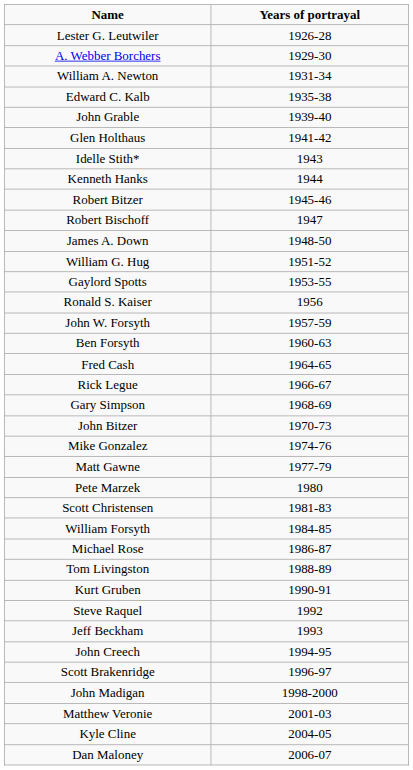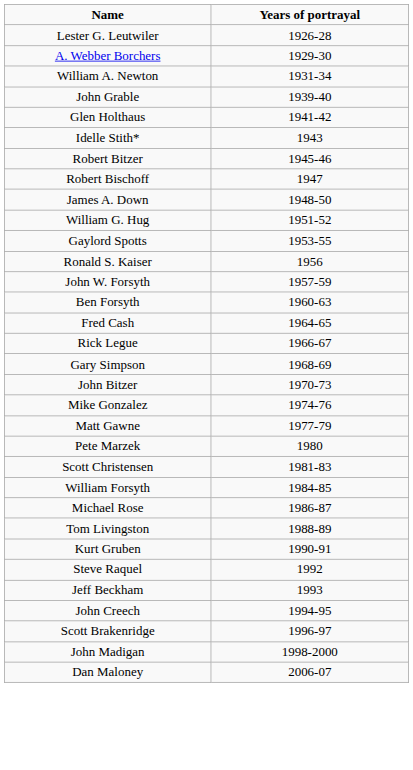- row: (108, 96)
- row: (108, 179)
- row: (108, 713)
- row: (108, 734)
